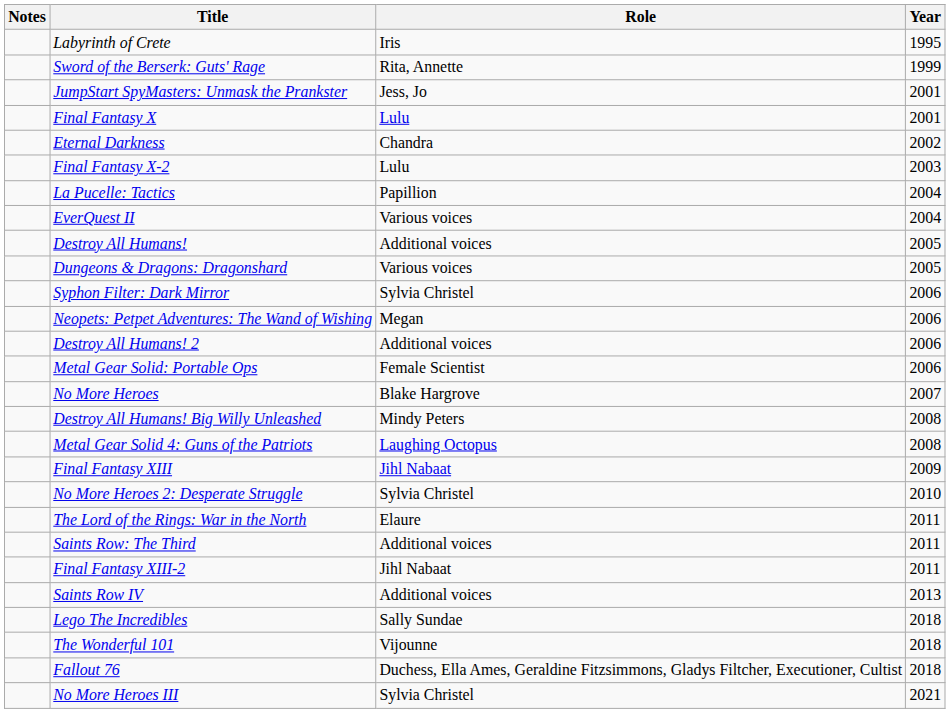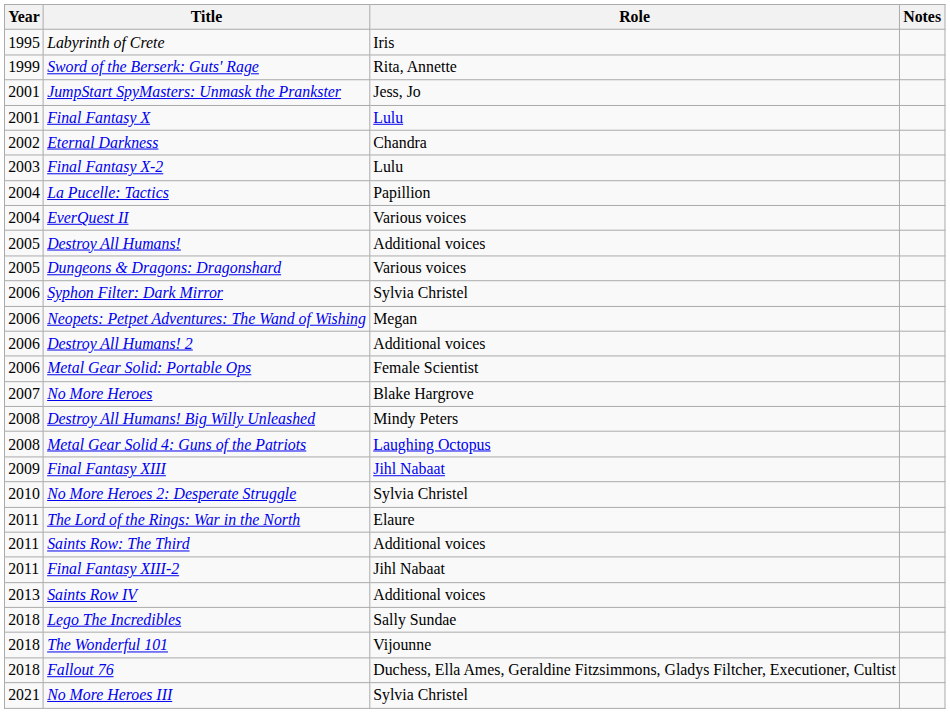columns swapped: (925, 17) <-> (27, 17)
